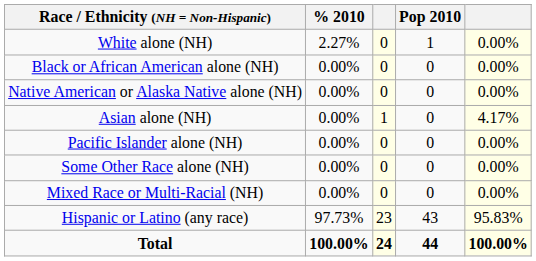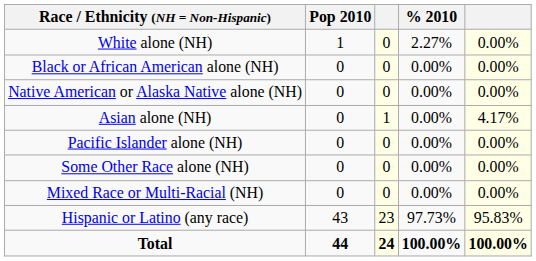columns swapped: (430, 17) <-> (339, 17)
